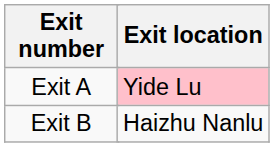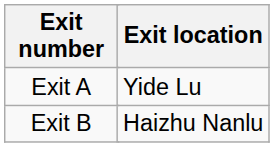(162, 86) pink background -> (162, 86) no background
